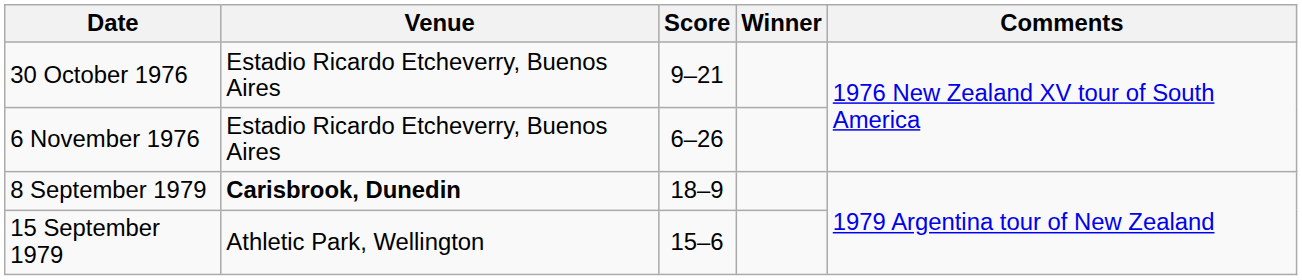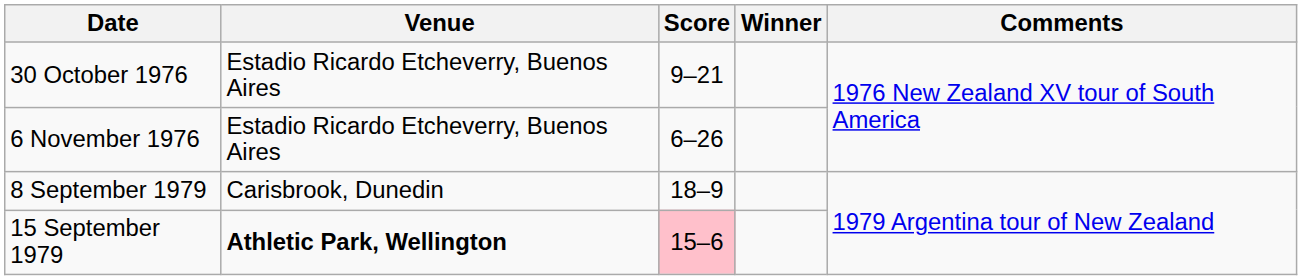(344, 190) bold -> (335, 190) normal
(355, 241) normal -> (367, 241) bold
(697, 241) no background -> (697, 241) pink background
